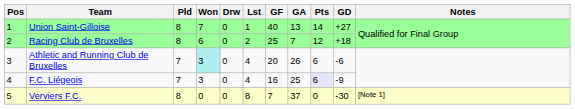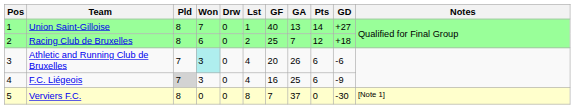(178, 80) no background -> (178, 80) lightgrey background
(315, 80) lavender background -> (315, 80) no background
